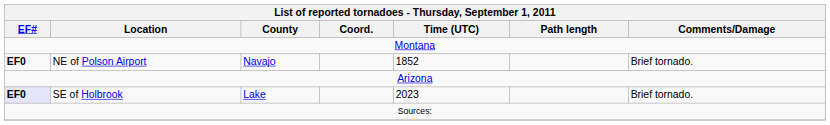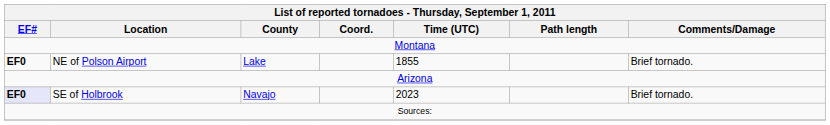(259, 62) Navajo -> (254, 62) Lake
(407, 62) 1852 -> (407, 62) 1855
(254, 95) Lake -> (259, 95) Navajo
